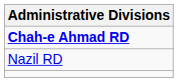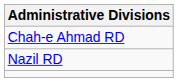(68, 37) bold -> (66, 37) normal
